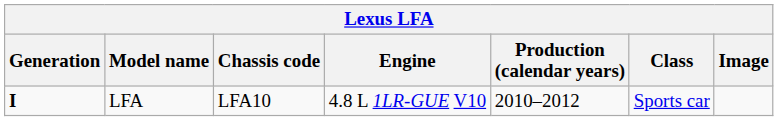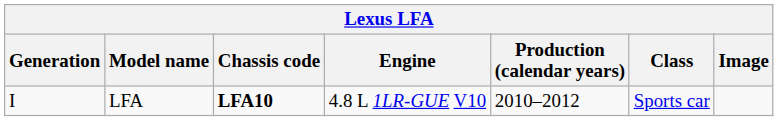(13, 100) bold -> (12, 100) normal
(244, 100) normal -> (245, 100) bold
